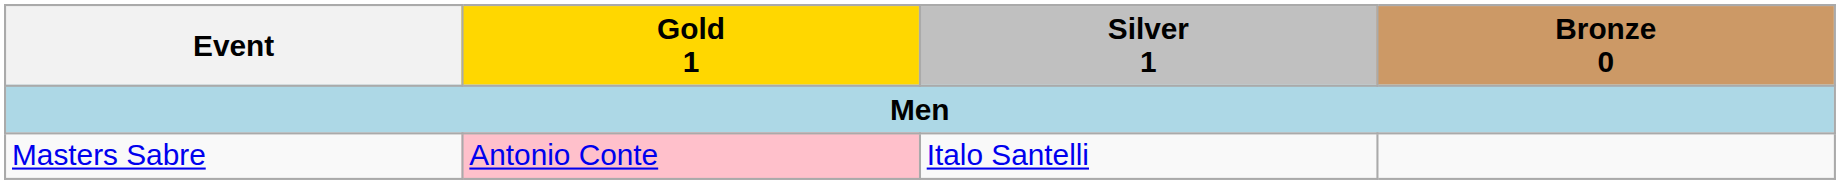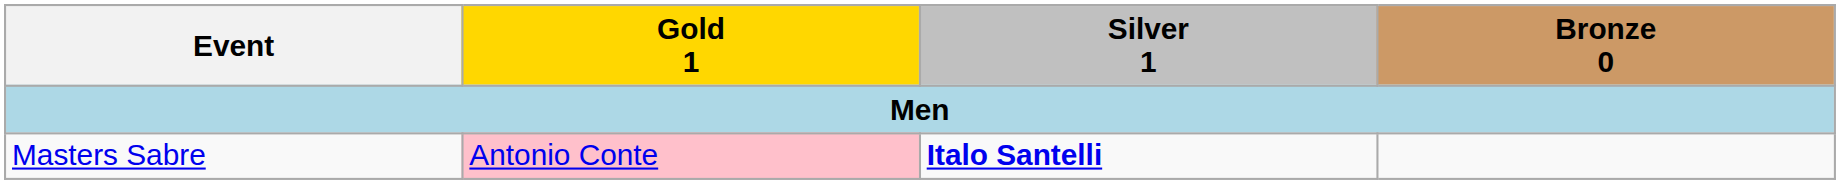(1008, 156) normal -> (1014, 156) bold
